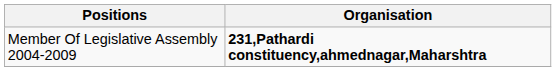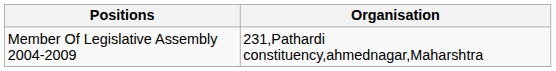(357, 46) bold -> (363, 46) normal
